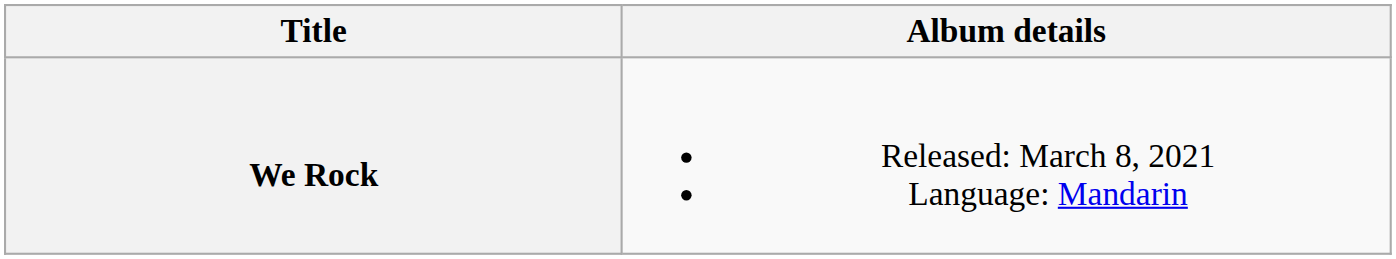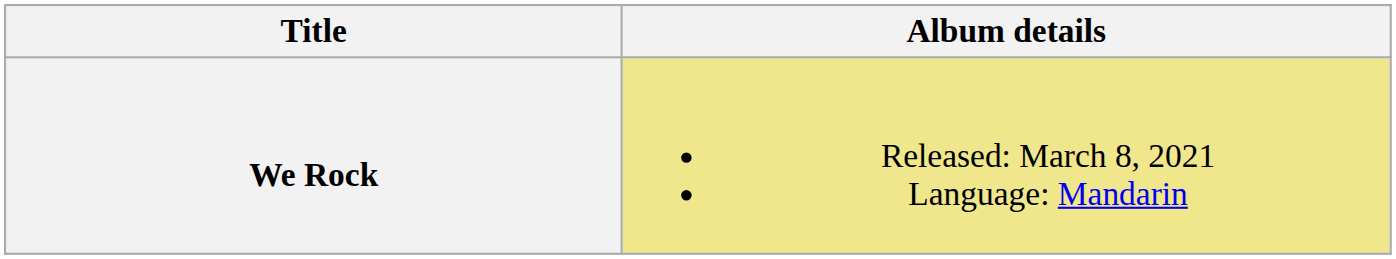(1006, 174) no background -> (1006, 174) khaki background
